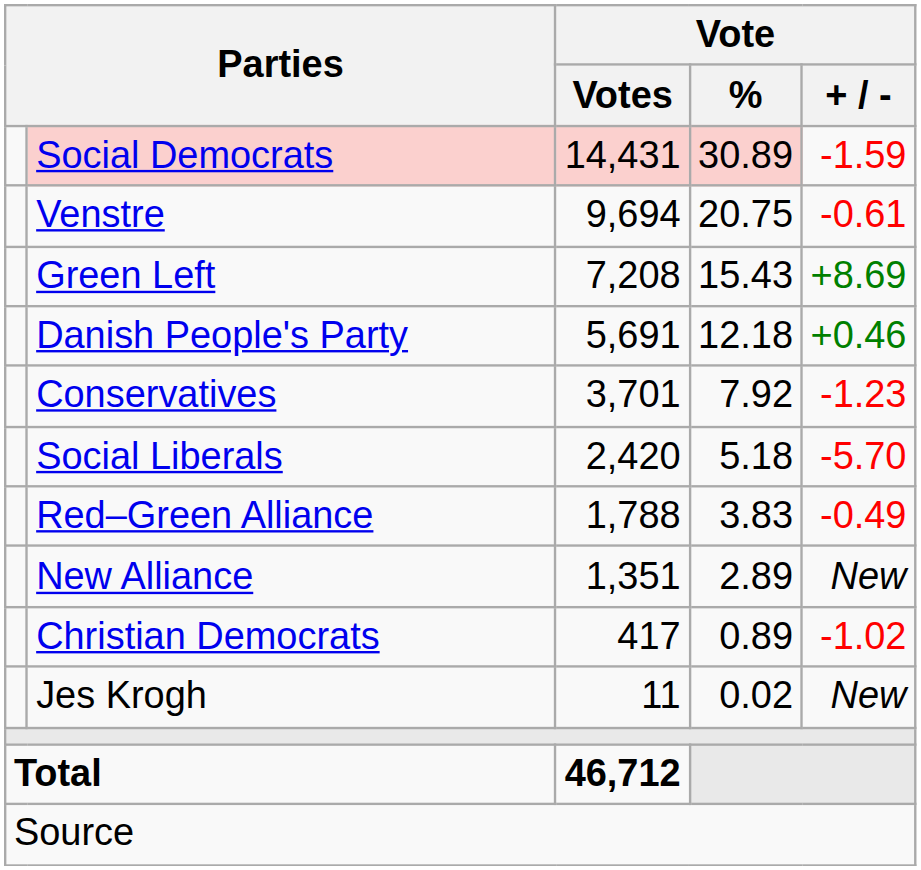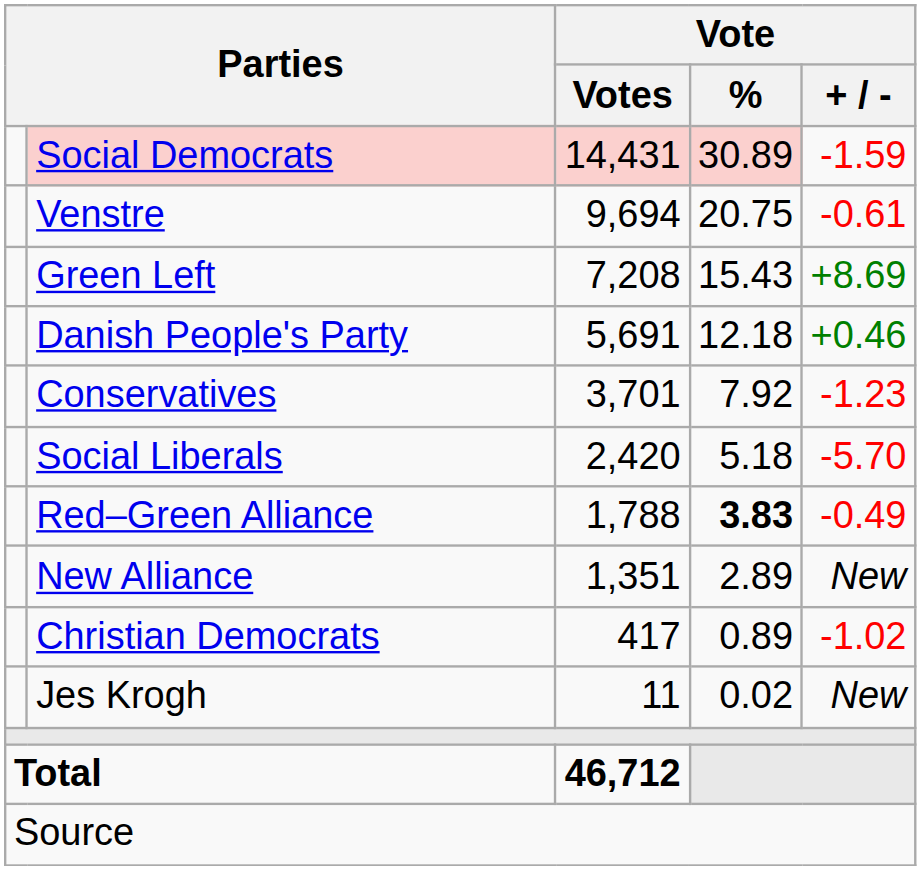(756, 515) normal -> (756, 515) bold
